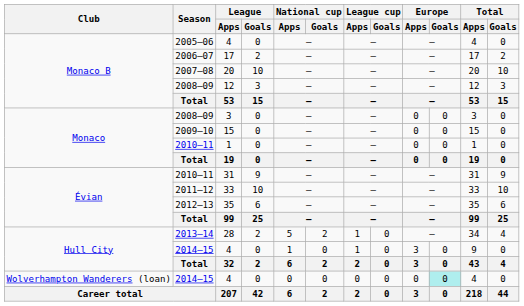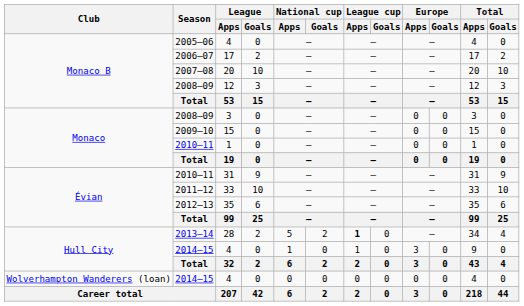(357, 234) normal -> (357, 234) bold
(445, 279) paleturquoise background -> (445, 279) no background
